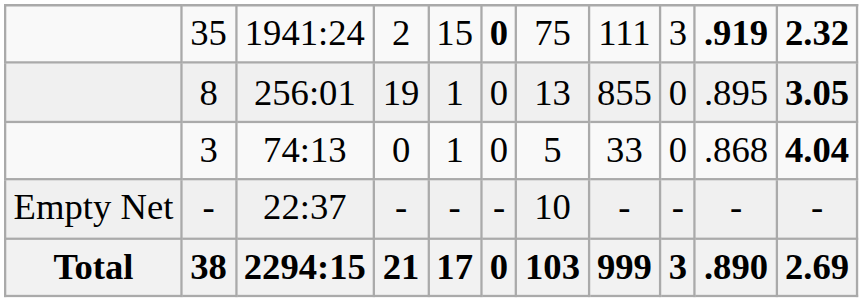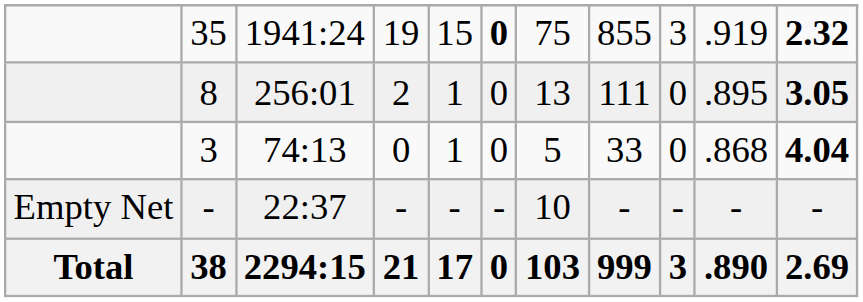(401, 33) 2 -> (401, 33) 19
(624, 33) 111 -> (624, 33) 855
(736, 33) bold -> (736, 33) normal
(401, 91) 19 -> (401, 91) 2
(624, 91) 855 -> (624, 91) 111
